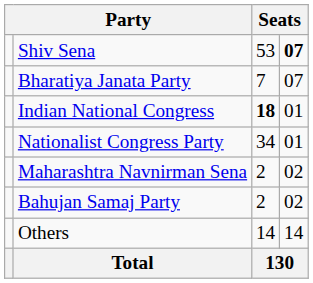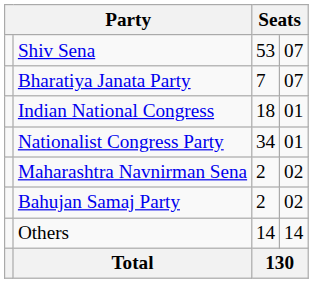(294, 50) bold -> (294, 50) normal
(266, 111) bold -> (266, 111) normal
